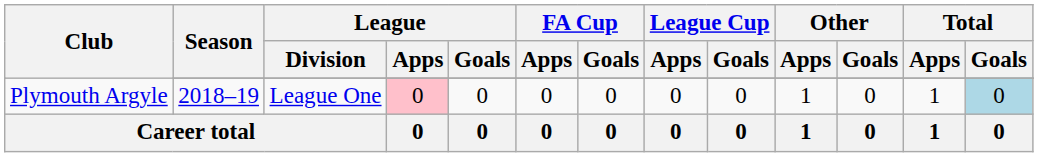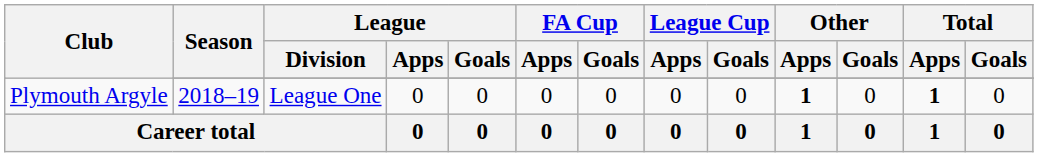(418, 95) pink background -> (418, 95) no background
(806, 95) normal -> (806, 95) bold
(935, 95) normal -> (935, 95) bold
(999, 95) lightblue background -> (999, 95) no background
